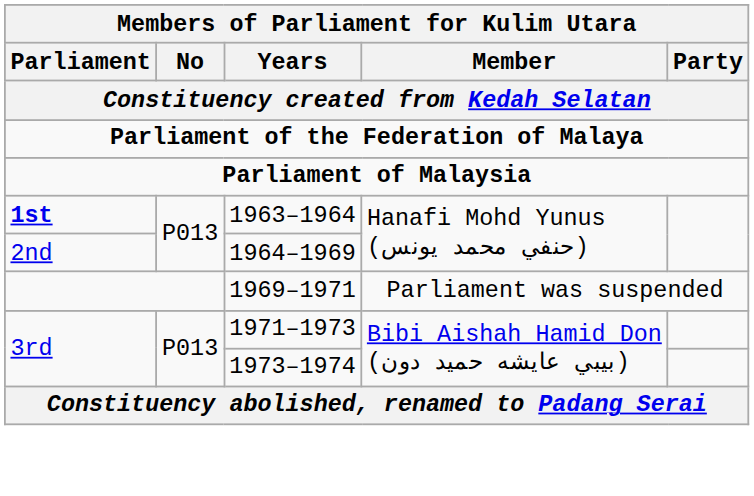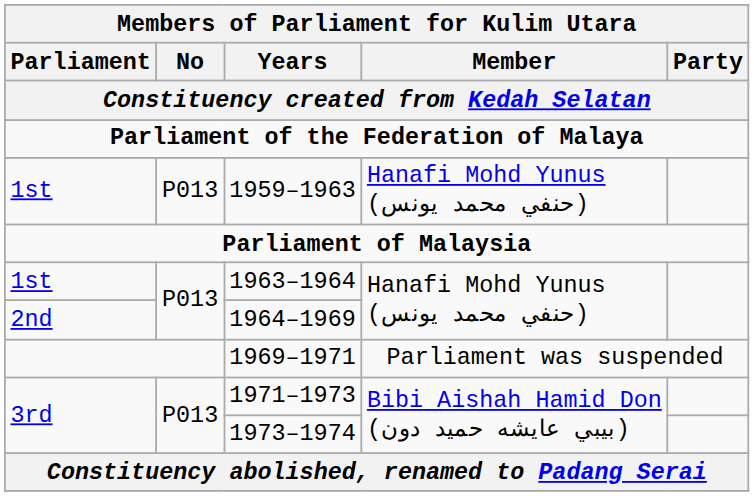+ row: (293, 191)
(32, 215) bold -> (32, 282) normal
